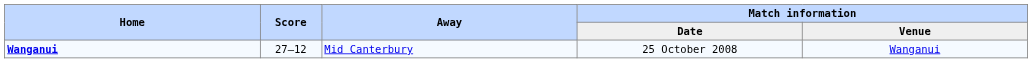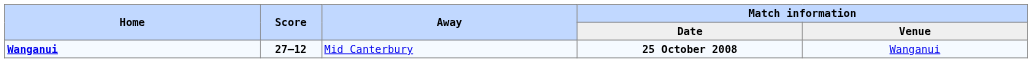(291, 49) normal -> (291, 49) bold
(690, 49) normal -> (690, 49) bold
